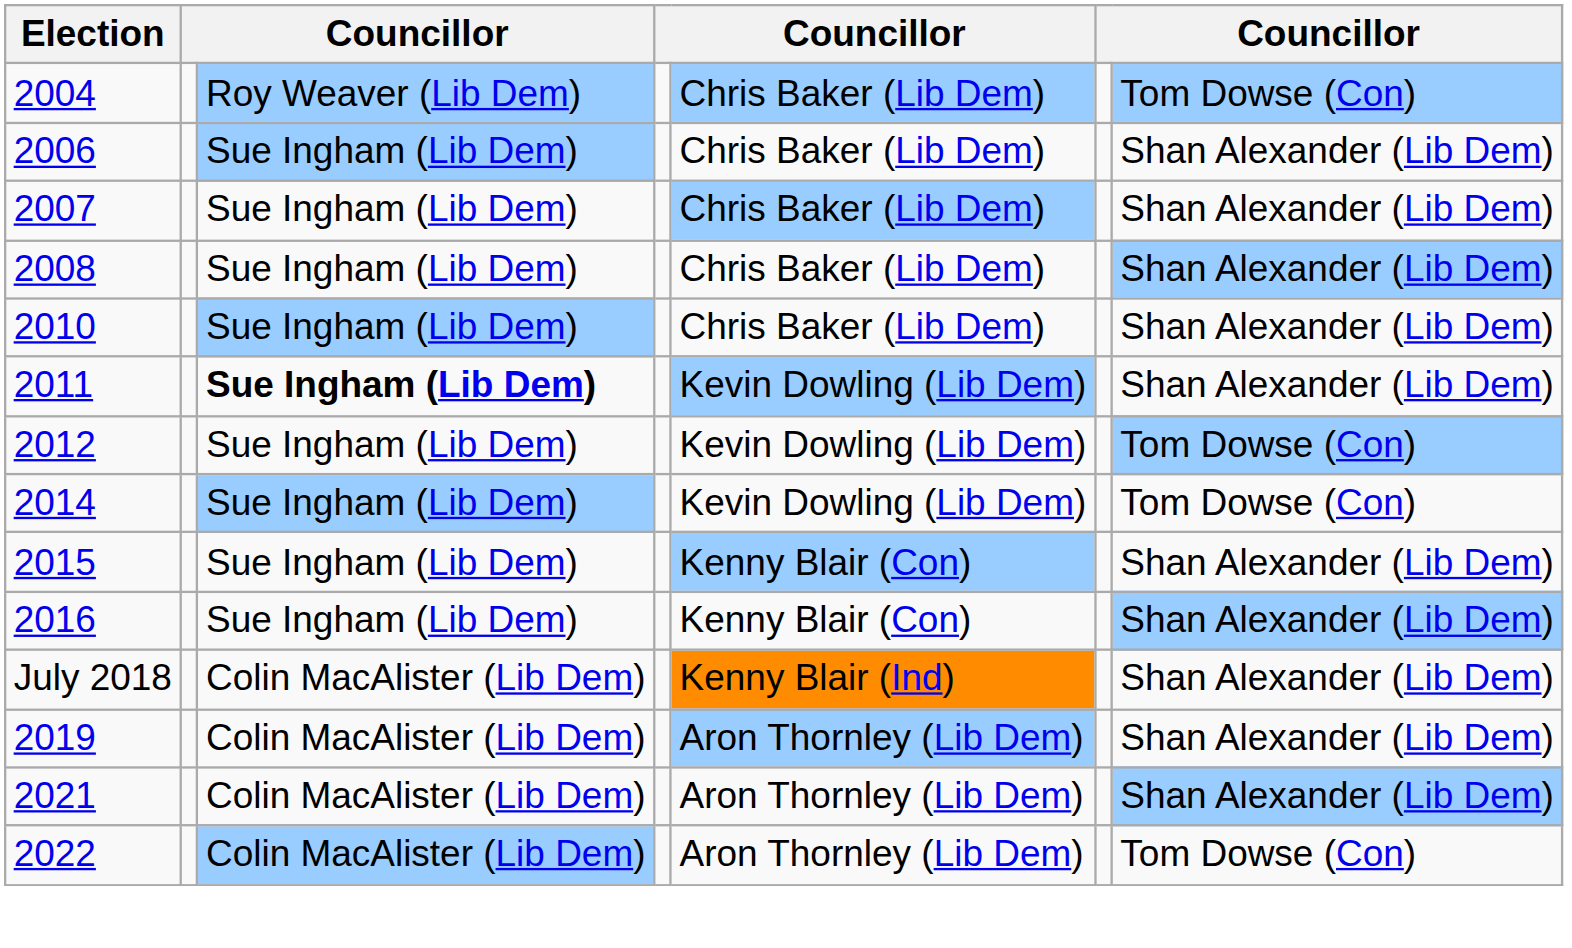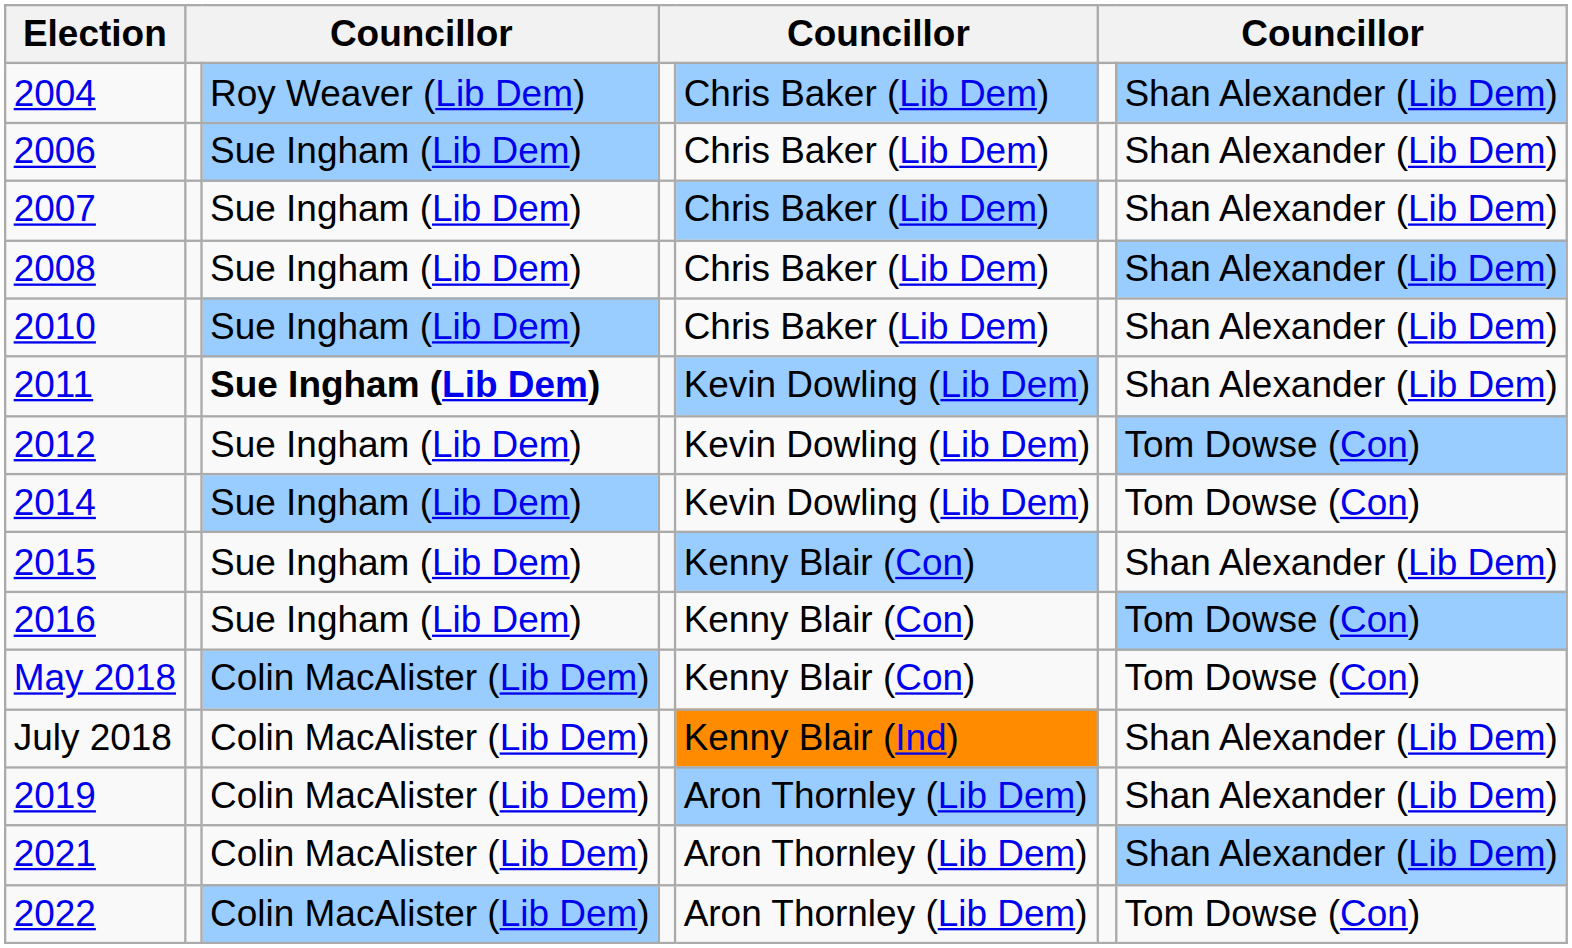(1268, 92) Tom Dowse (Con) -> (1341, 92) Shan Alexander (Lib Dem)
(1337, 619) Shan Alexander (Lib Dem) -> (1272, 619) Tom Dowse (Con)
+ row: (95, 678)
